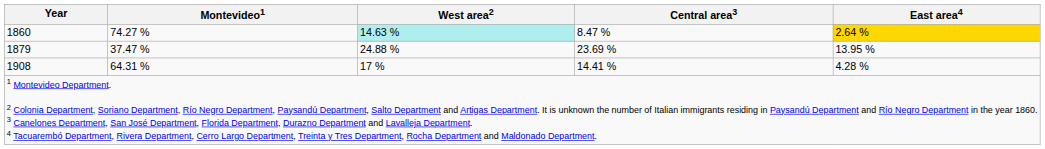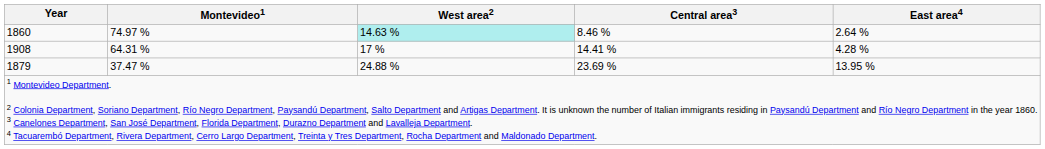(130, 32) 74.27 % -> (130, 32) 74.97 %
(594, 32) 8.47 % -> (594, 32) 8.46 %
(852, 32) gold background -> (852, 32) no background
rows swapped: (19, 49) <-> (19, 66)
